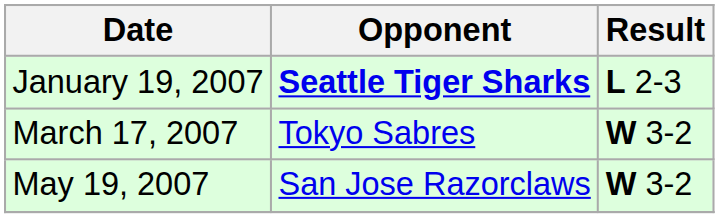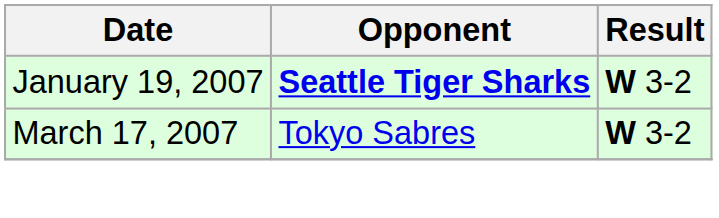(644, 81) L 2-3 -> (649, 81) W 3-2
- row: (111, 184)
